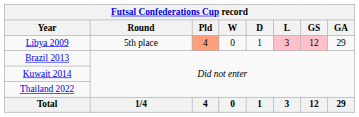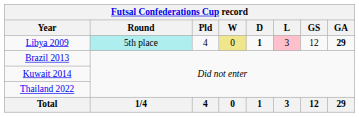(141, 43) no background -> (141, 43) paleturquoise background
(205, 43) lightsalmon background -> (205, 43) no background
(233, 43) no background -> (233, 43) khaki background
(260, 43) normal -> (260, 43) bold
(314, 43) pink background -> (314, 43) no background
(341, 43) normal -> (341, 43) bold
